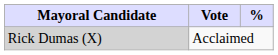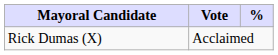(55, 38) lightgrey background -> (55, 38) no background
